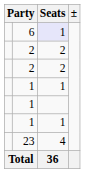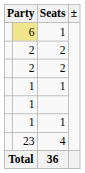(32, 31) no background -> (32, 31) khaki background
(63, 31) lavender background -> (63, 31) no background
